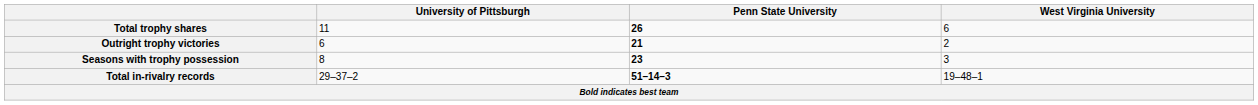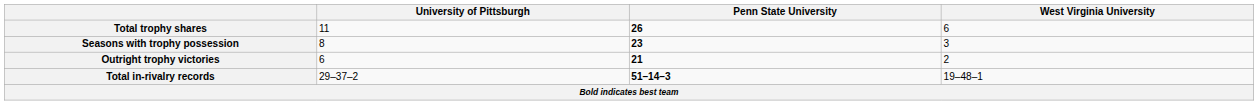rows swapped: (160, 44) <-> (160, 60)
